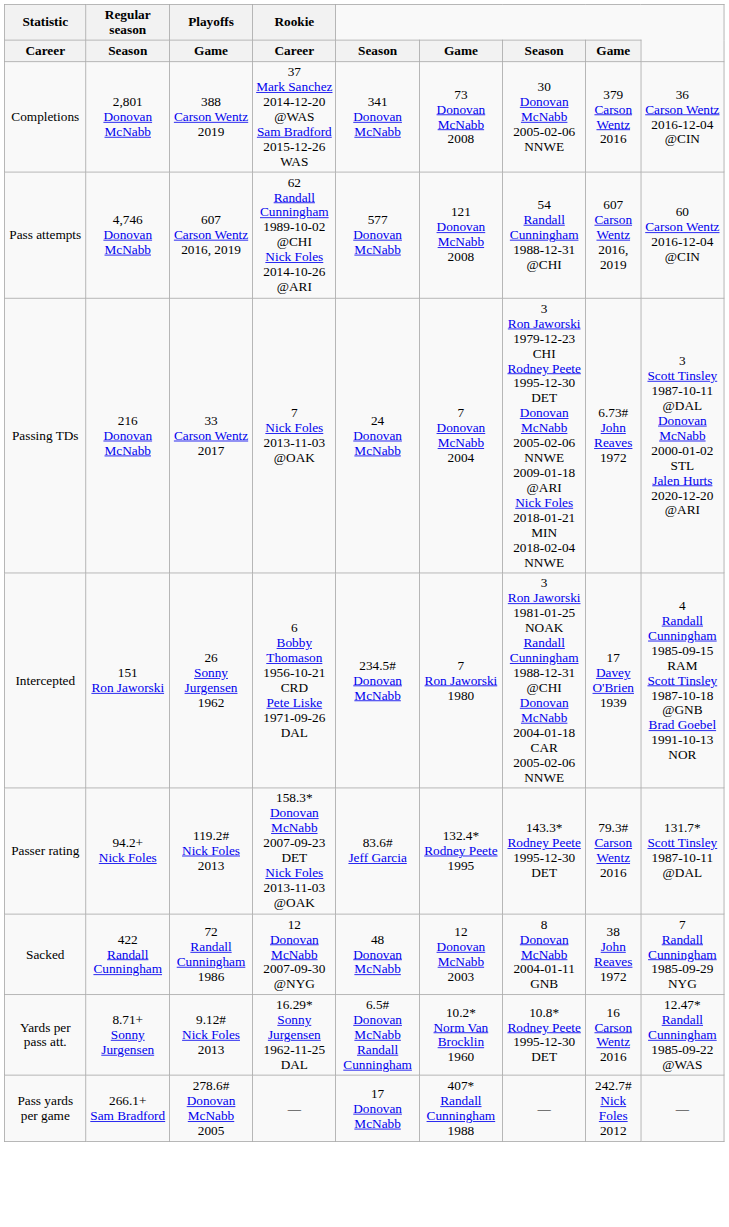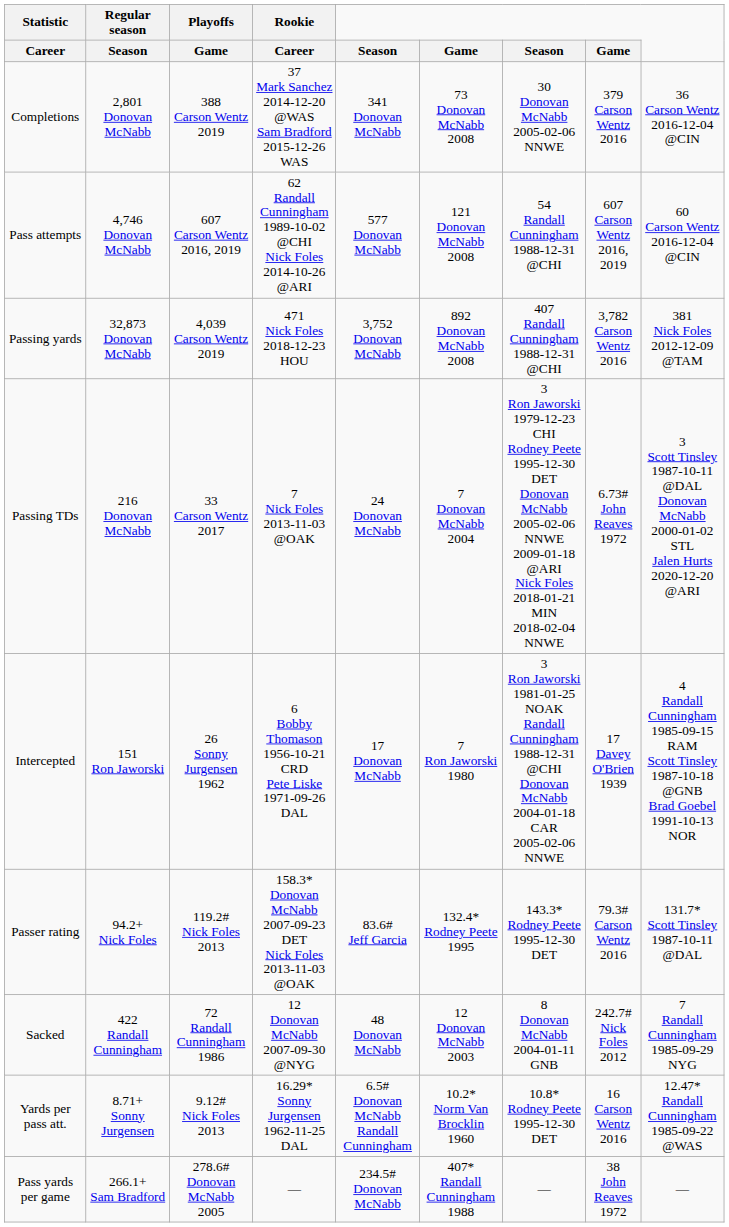+ row: (45, 338)
(378, 680) 234.5# Donovan McNabb -> (378, 761) 17 Donovan McNabb
(613, 954) 38 John Reaves 1972 -> (613, 1035) 242.7# Nick Foles 2012
(378, 1108) 17 Donovan McNabb -> (378, 1189) 234.5# Donovan McNabb
(613, 1108) 242.7# Nick Foles 2012 -> (613, 1189) 38 John Reaves 1972
